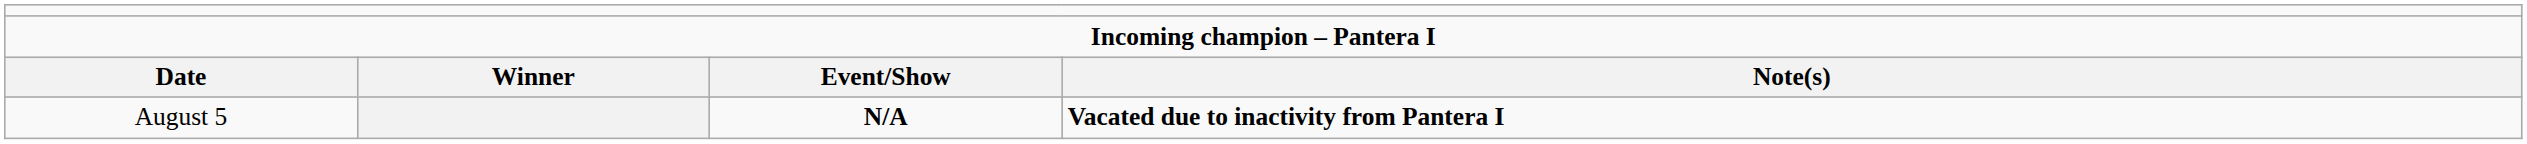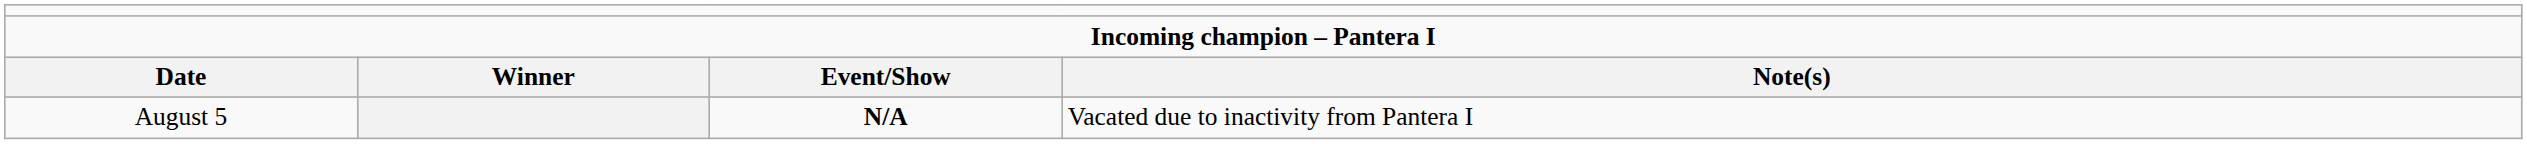(1286, 117) bold -> (1270, 117) normal
